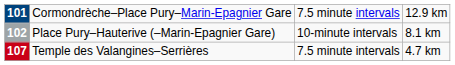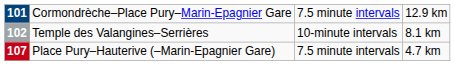(154, 32) Place Pury–Hauterive (–Marin-Epagnier Gare) -> (120, 32) Temple des Valangines–Serrières
(120, 51) Temple des Valangines–Serrières -> (154, 51) Place Pury–Hauterive (–Marin-Epagnier Gare)
